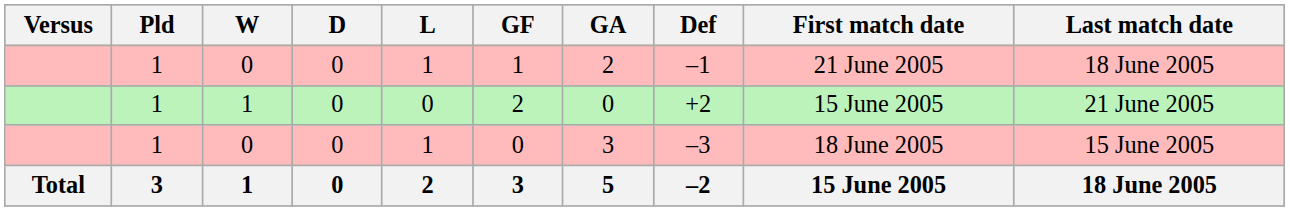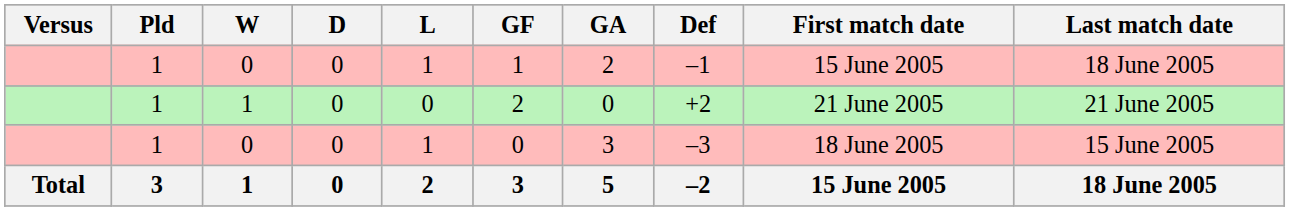(879, 65) 21 June 2005 -> (879, 65) 15 June 2005
(879, 105) 15 June 2005 -> (879, 105) 21 June 2005
